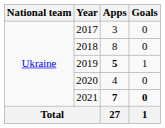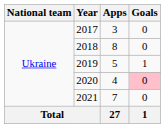(115, 64) bold -> (115, 64) normal
(145, 81) no background -> (145, 81) pink background
(115, 98) bold -> (115, 98) normal
(145, 98) bold -> (145, 98) normal
